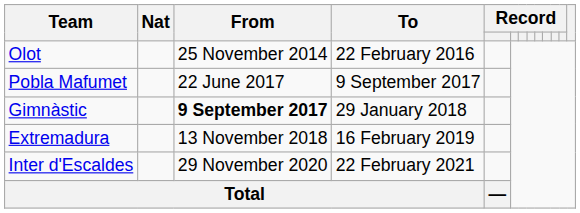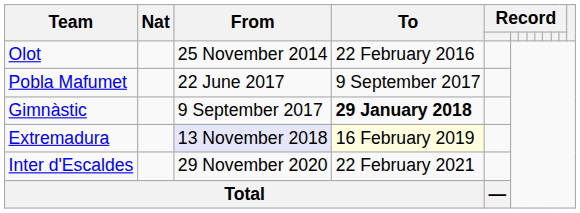(253, 110) bold -> (250, 110) normal
(401, 110) normal -> (404, 110) bold
(253, 138) no background -> (253, 138) lavender background
(405, 138) no background -> (405, 138) lightyellow background
